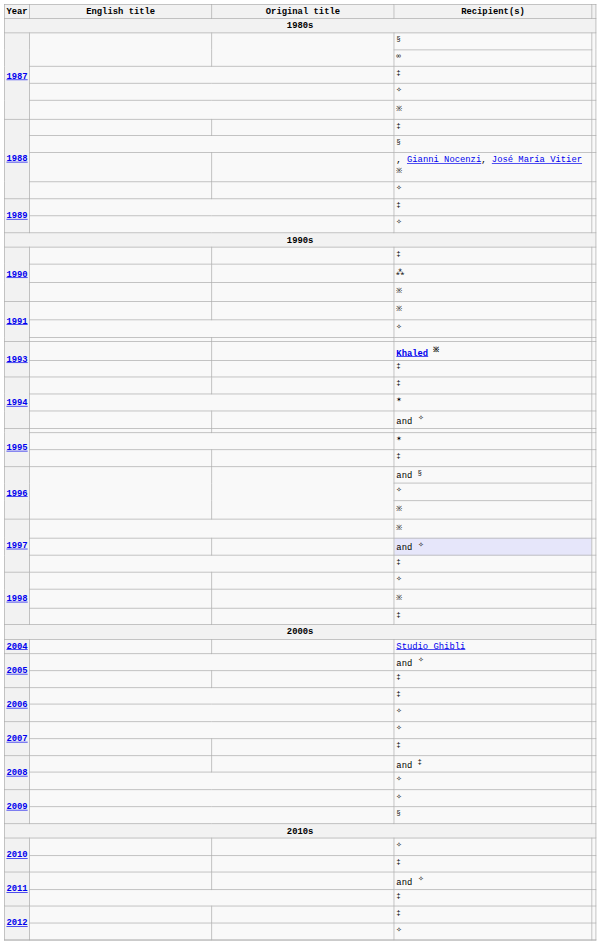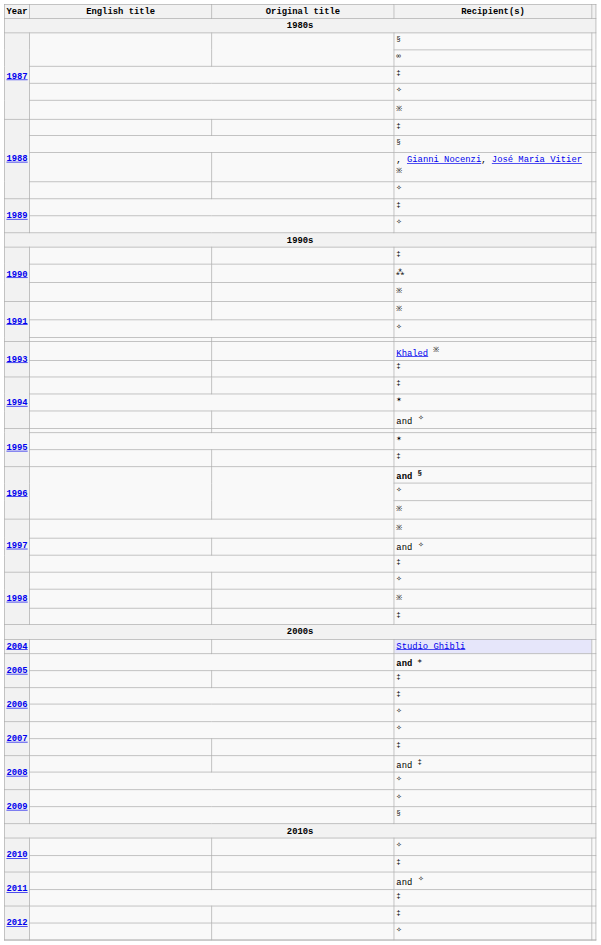(418, 352) bold -> (418, 352) normal
(409, 475) normal -> (409, 475) bold
(410, 547) lavender background -> (410, 547) no background
(431, 646) no background -> (431, 646) lavender background
(410, 663) normal -> (409, 663) bold
